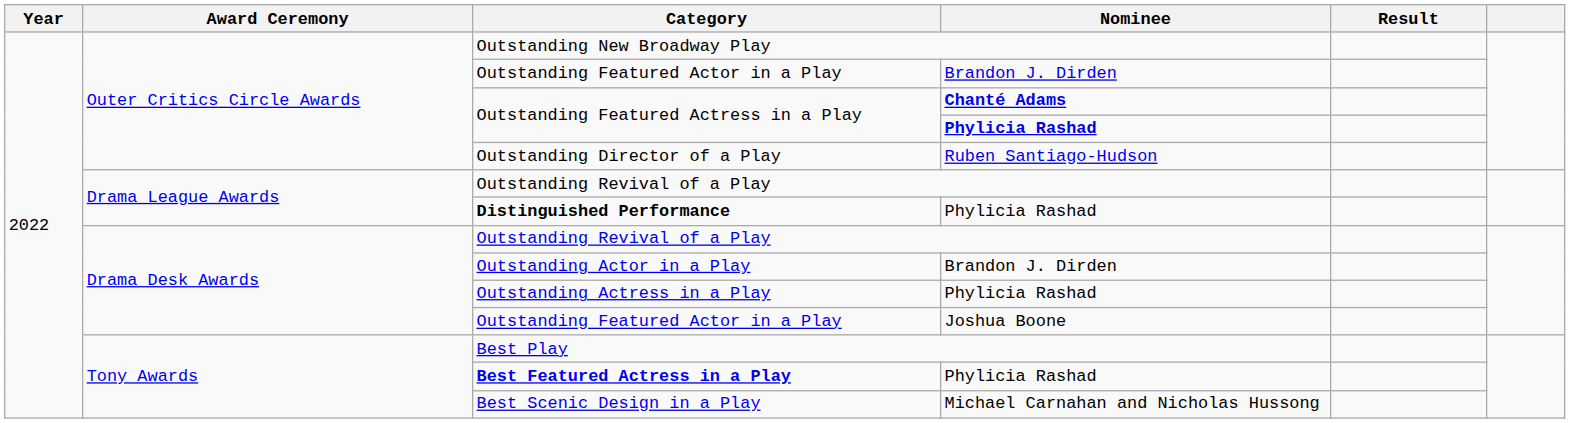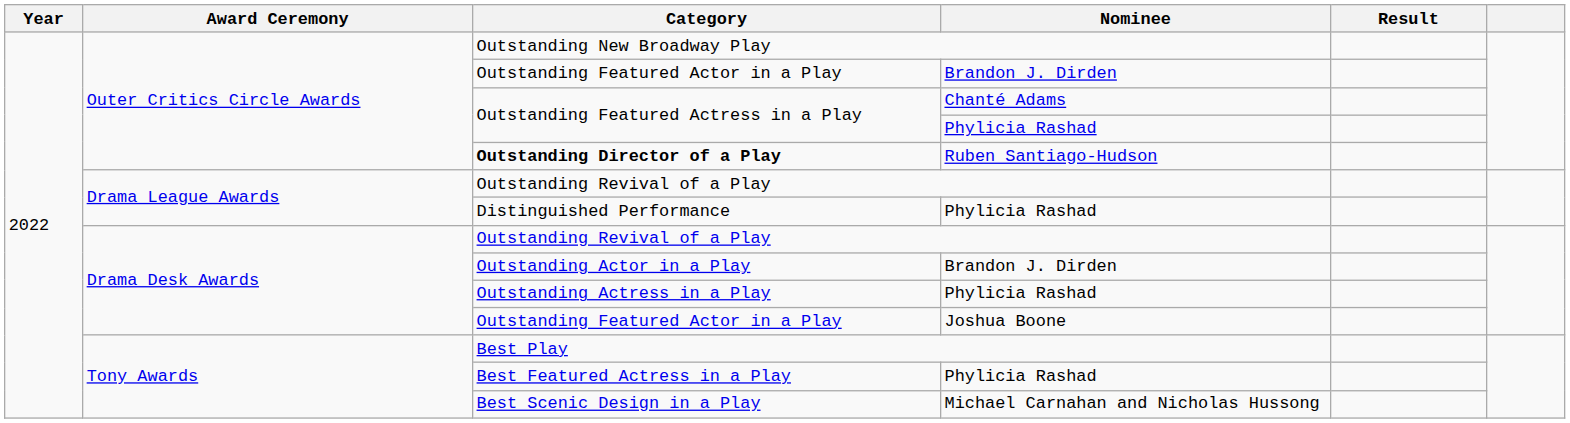(1005, 101) bold -> (1005, 101) normal
(1021, 129) bold -> (1021, 129) normal
(629, 156) normal -> (629, 156) bold
(603, 211) bold -> (603, 211) normal
(634, 376) bold -> (634, 376) normal
